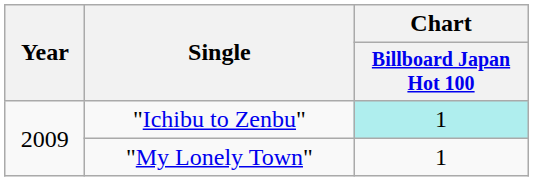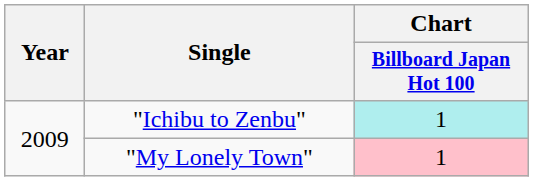(441, 157) no background -> (441, 157) pink background
